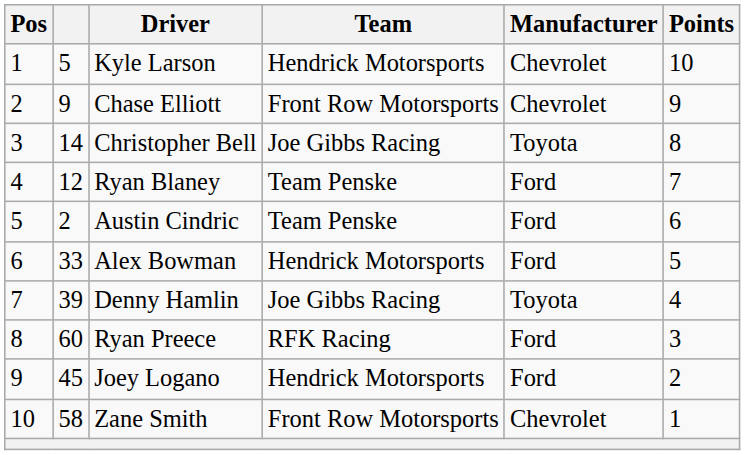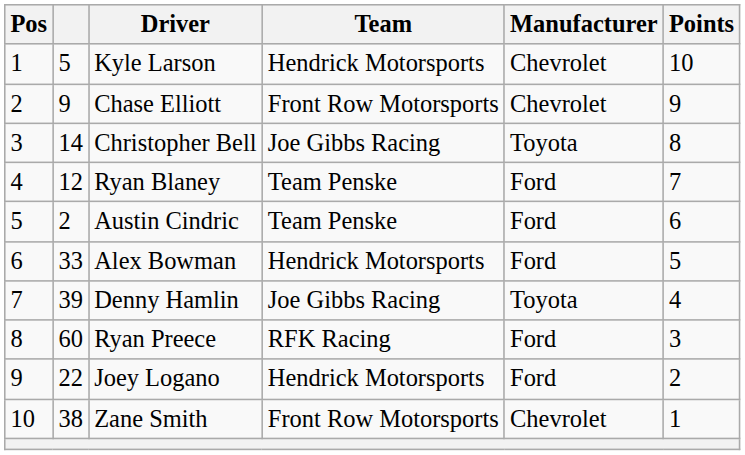(71, 378) 45 -> (71, 378) 22
(71, 417) 58 -> (71, 417) 38
